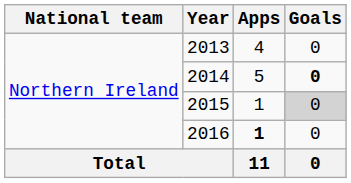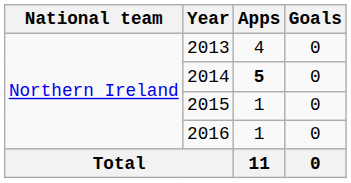(259, 77) normal -> (259, 77) bold
(315, 77) bold -> (315, 77) normal
(315, 106) lightgrey background -> (315, 106) no background
(259, 134) bold -> (259, 134) normal
